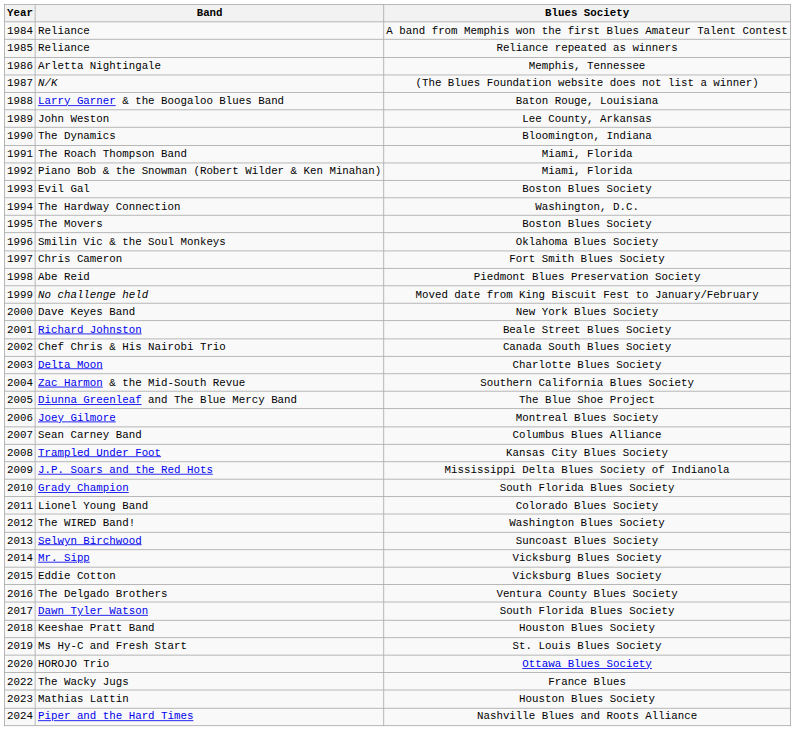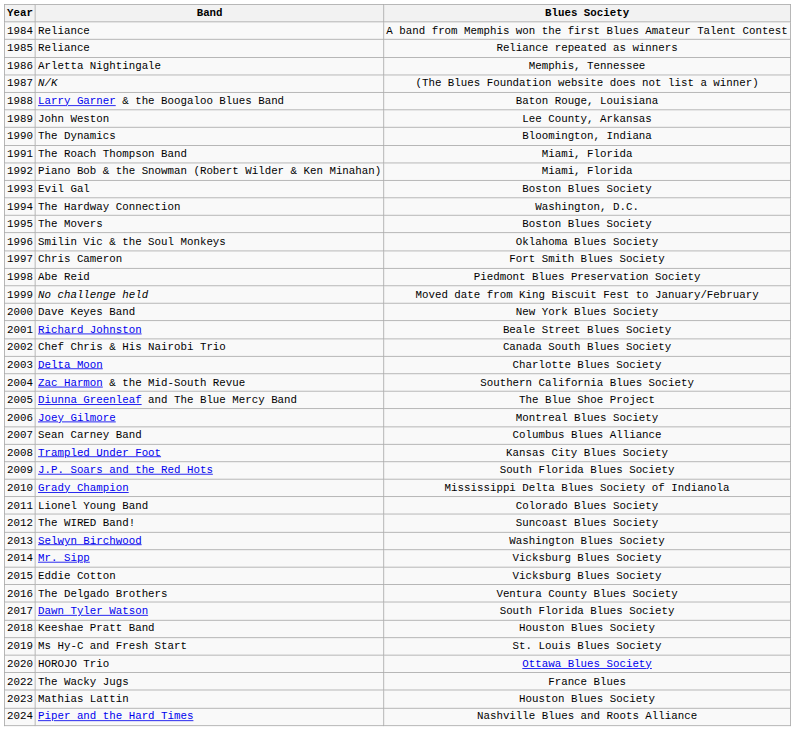(587, 470) Mississippi Delta Blues Society of Indianola -> (587, 470) South Florida Blues Society
(587, 488) South Florida Blues Society -> (587, 488) Mississippi Delta Blues Society of Indianola
(587, 523) Washington Blues Society -> (587, 523) Suncoast Blues Society
(587, 541) Suncoast Blues Society -> (587, 541) Washington Blues Society
